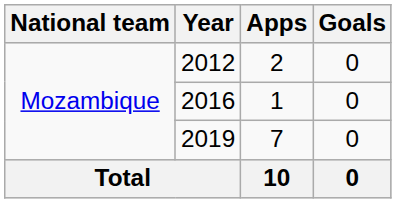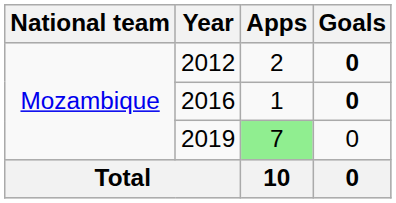(352, 62) normal -> (352, 62) bold
(352, 100) normal -> (352, 100) bold
(277, 139) no background -> (277, 139) lightgreen background
